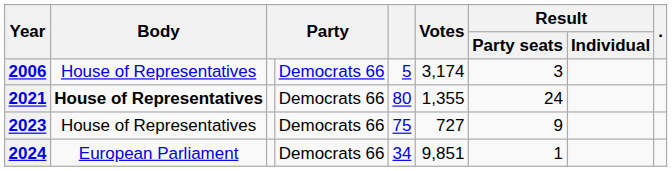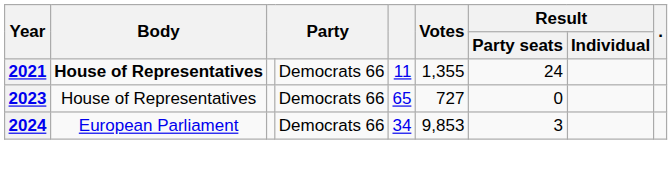- row: (27, 72)
(402, 99) 80 -> (403, 72) 11
(402, 126) 75 -> (402, 99) 65
(558, 126) 9 -> (558, 99) 0
(443, 153) 9,851 -> (443, 126) 9,853
(558, 153) 1 -> (558, 126) 3
